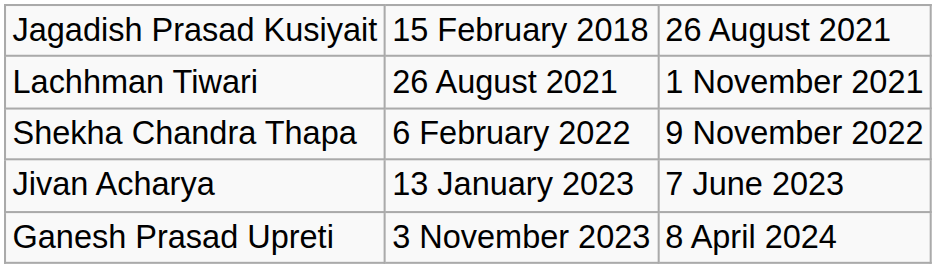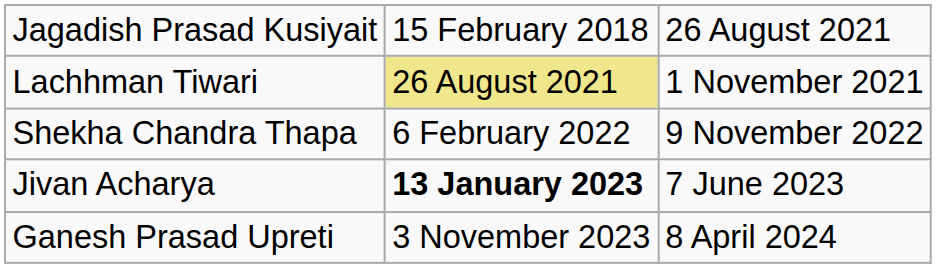(505, 81) no background -> (505, 81) khaki background
(513, 184) normal -> (518, 184) bold
